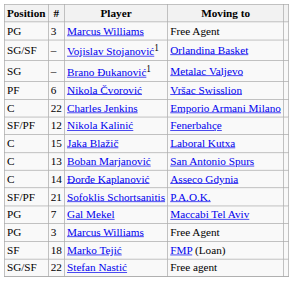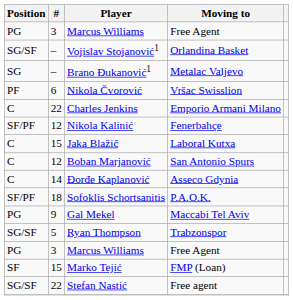(56, 161) 13 -> (56, 161) 12
(56, 197) 21 -> (56, 197) 18
(53, 214) 7 -> (53, 214) 9
+ row: (104, 232)
(56, 250) 18 -> (56, 268) 15
